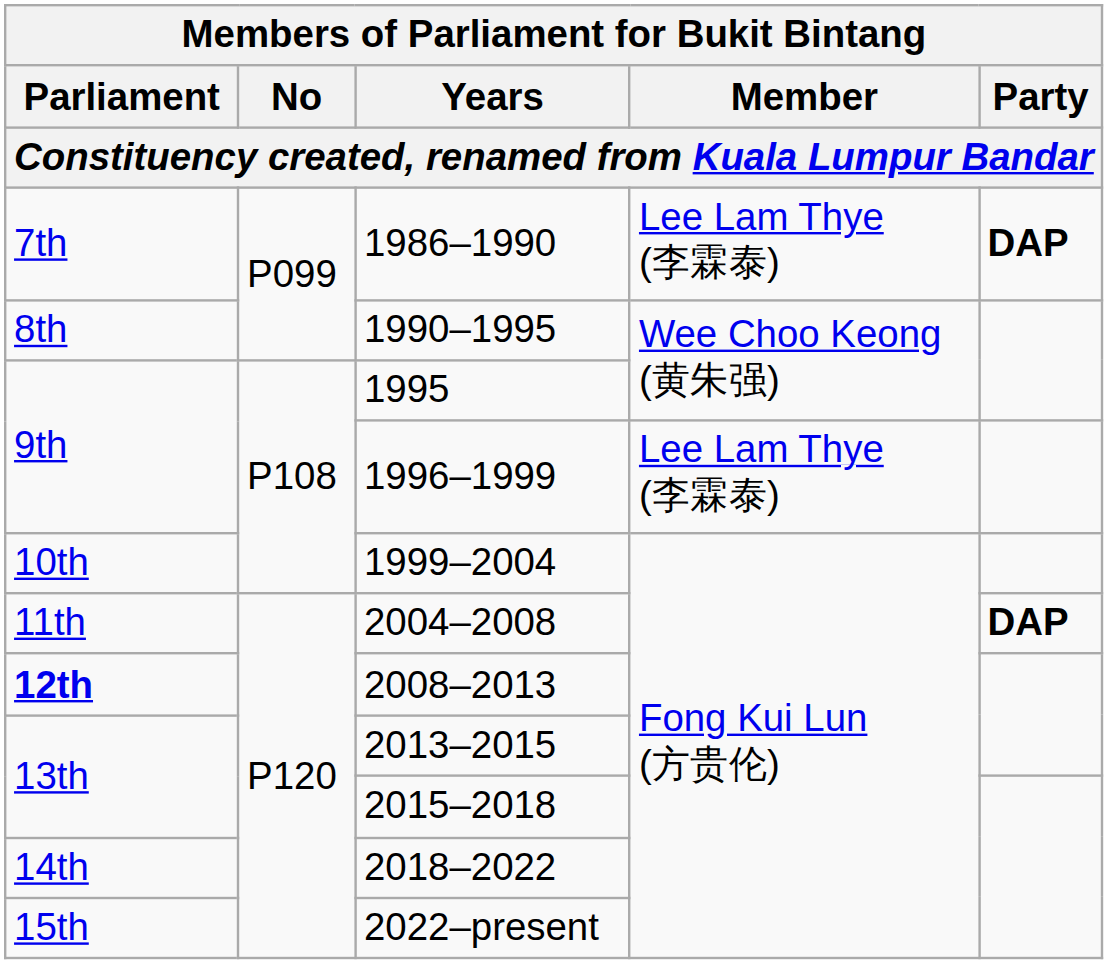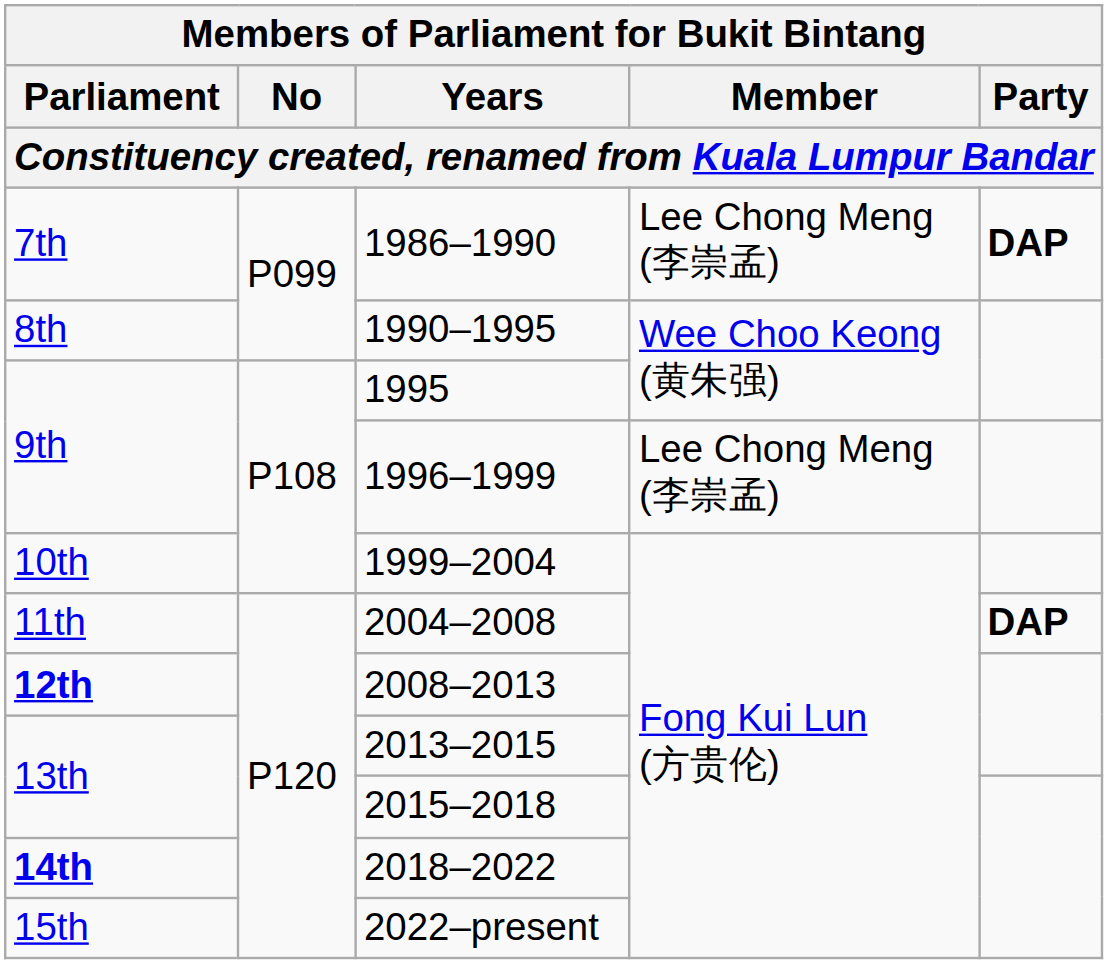(761, 240) Lee Lam Thye (李霖泰) -> (786, 240) Lee Chong Meng (李崇孟)
(761, 473) Lee Lam Thye (李霖泰) -> (786, 473) Lee Chong Meng (李崇孟)
(51, 866) normal -> (54, 866) bold
